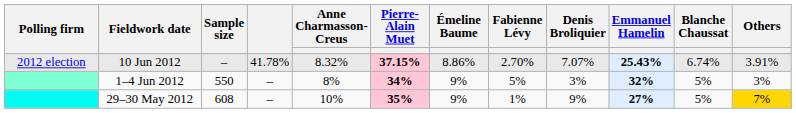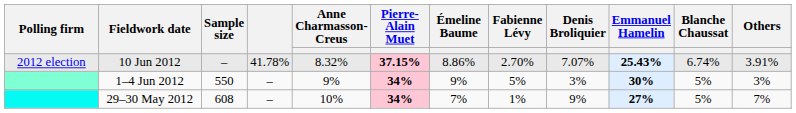(331, 81) 8% -> (331, 81) 9%
(641, 81) 32% -> (641, 81) 30%
(400, 99) 35% -> (400, 99) 34%
(459, 99) 9% -> (459, 99) 7%
(762, 99) gold background -> (762, 99) no background
